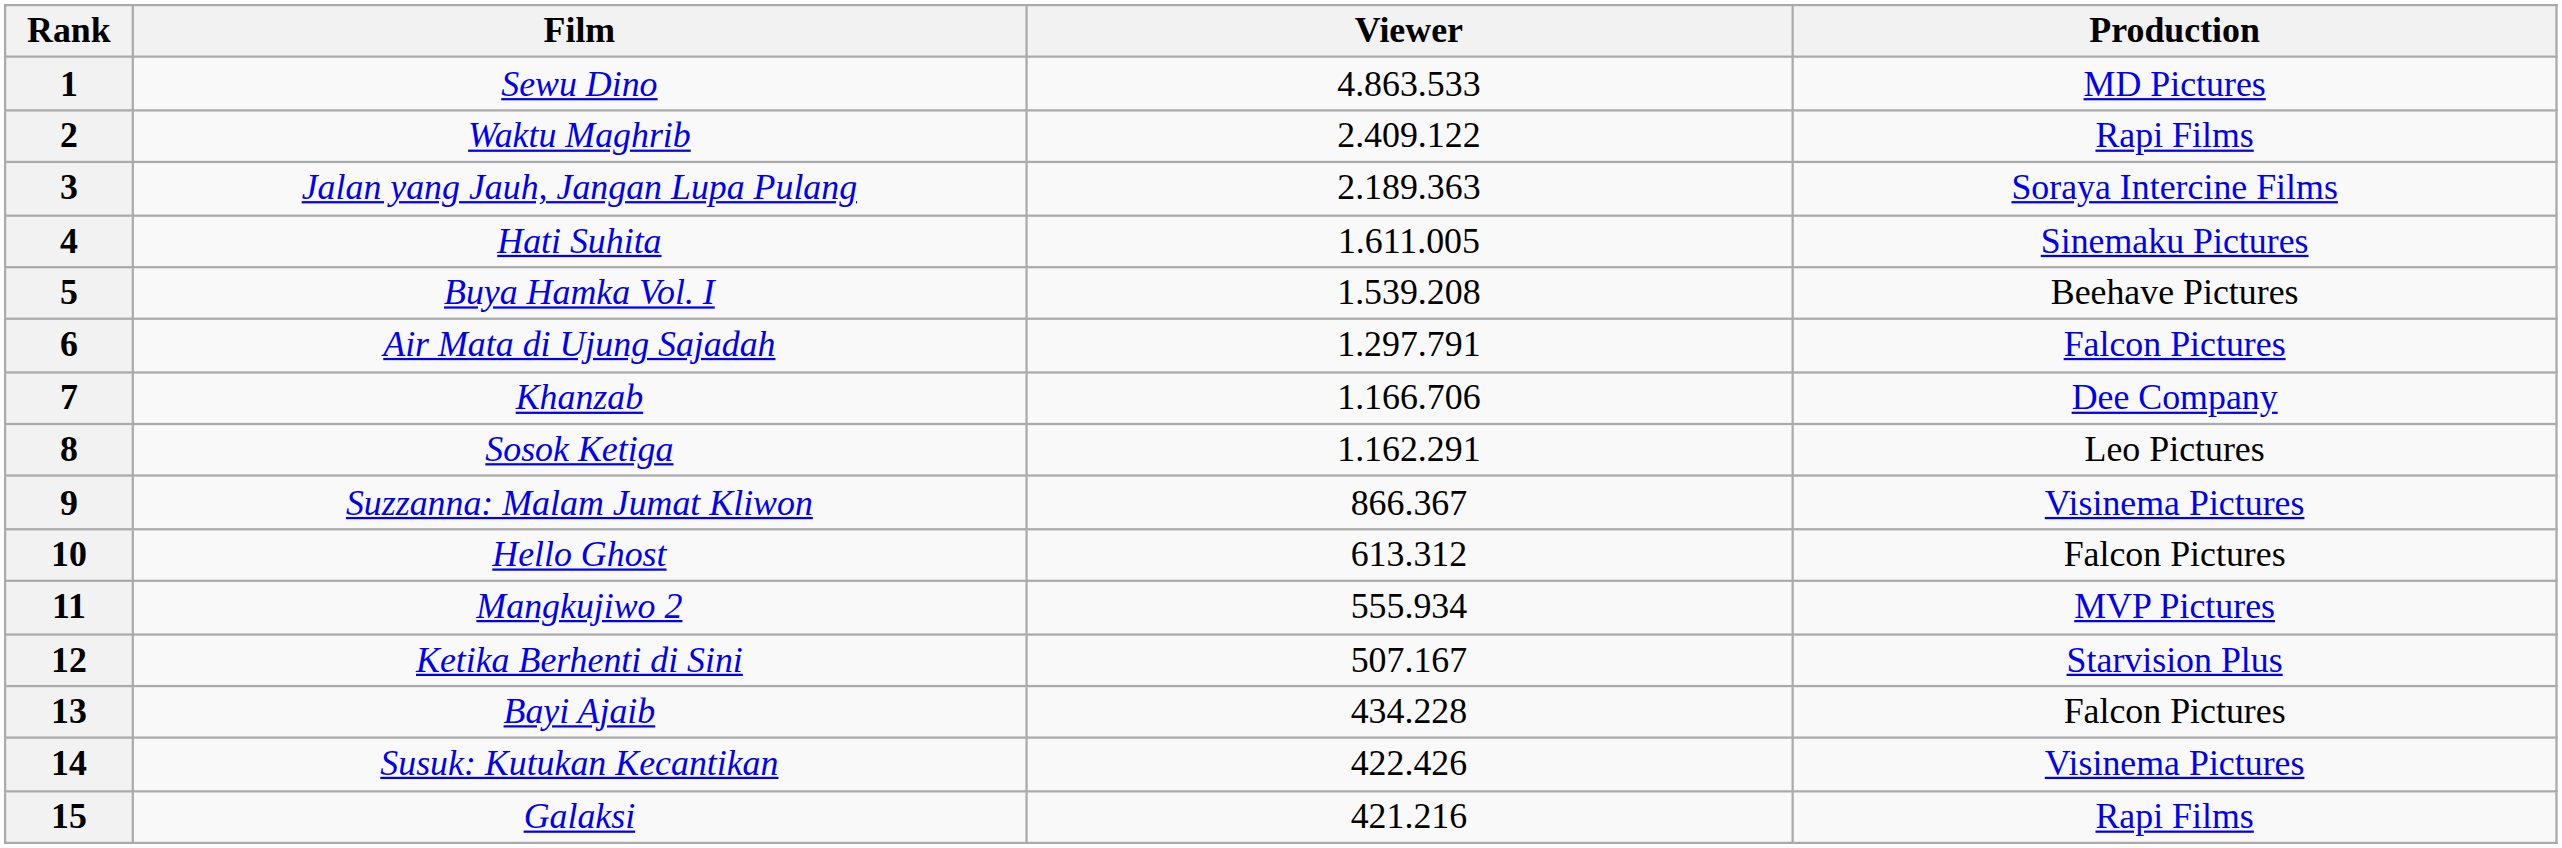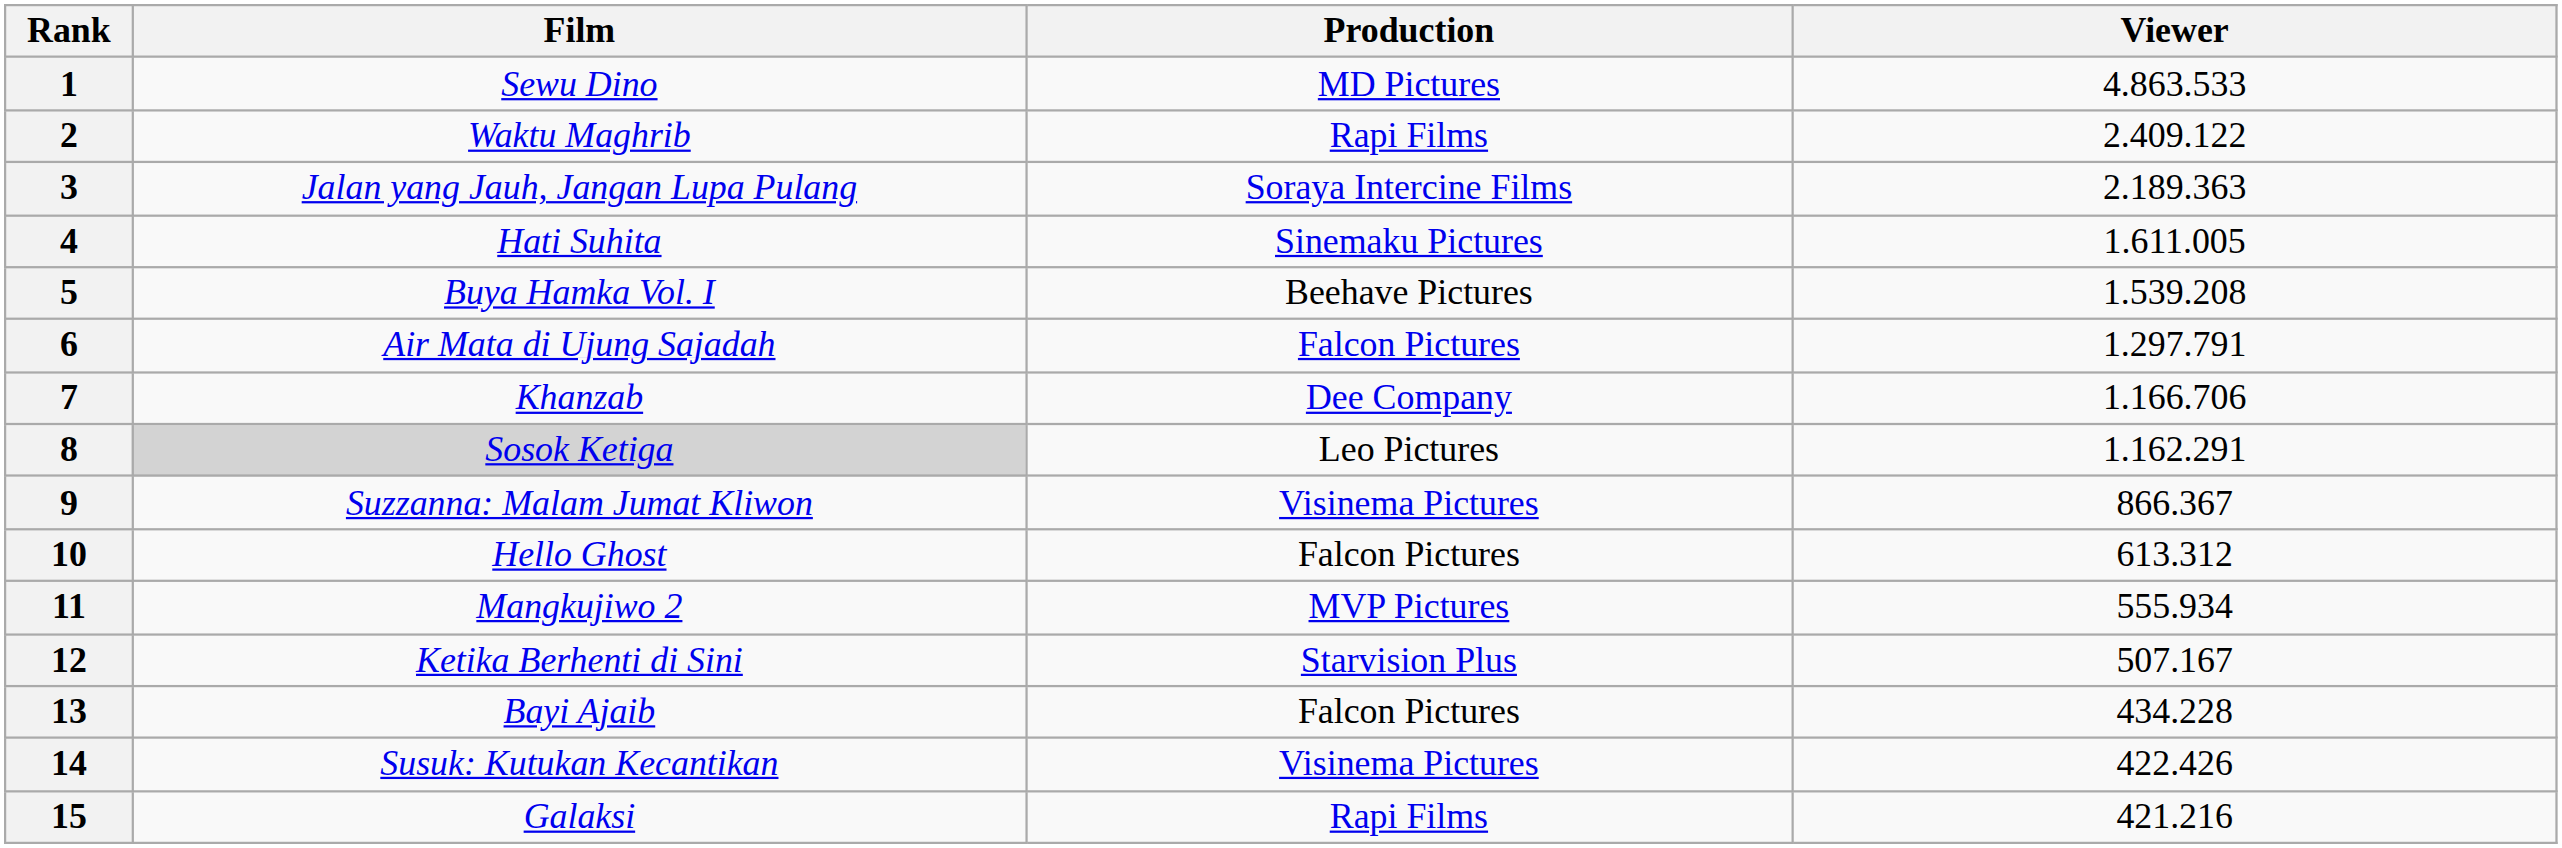columns swapped: (2175, 30) <-> (1409, 30)
(579, 449) no background -> (579, 449) lightgrey background
